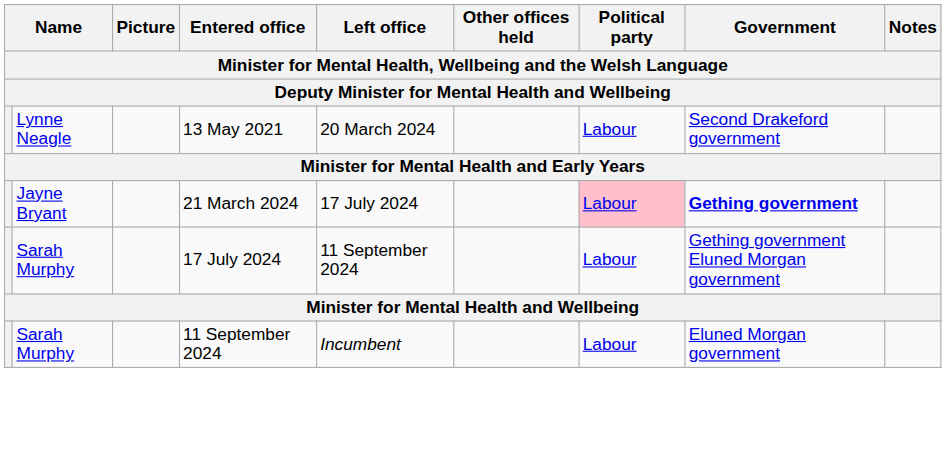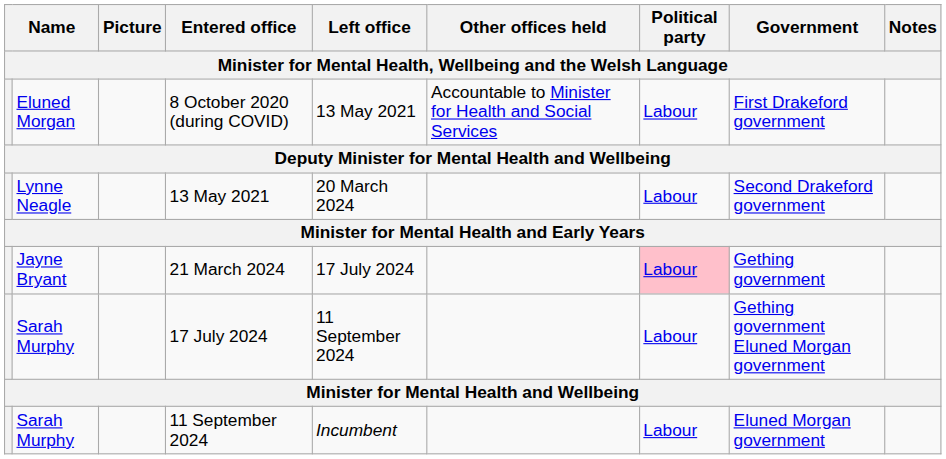+ row: (229, 111)
(773, 203) bold -> (779, 270) normal
